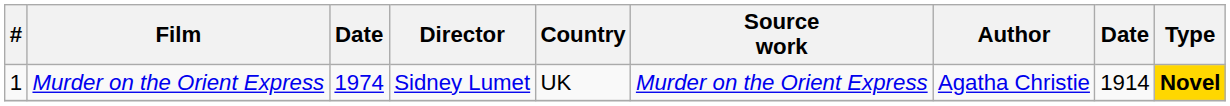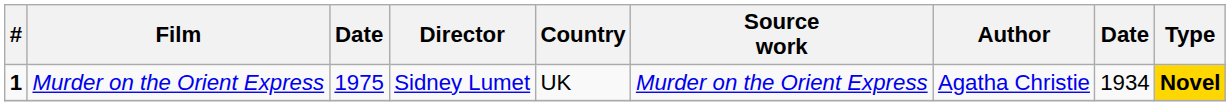(16, 82) normal -> (16, 82) bold
(359, 82) 1974 -> (359, 82) 1975
(1125, 82) 1914 -> (1125, 82) 1934
